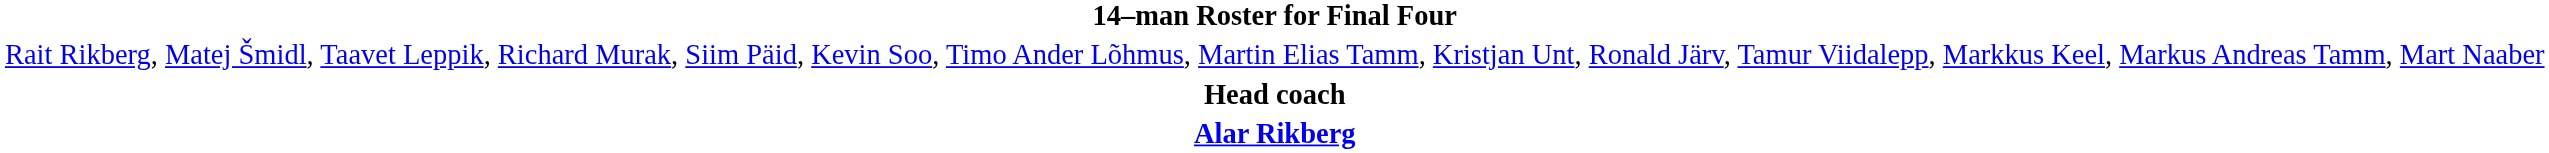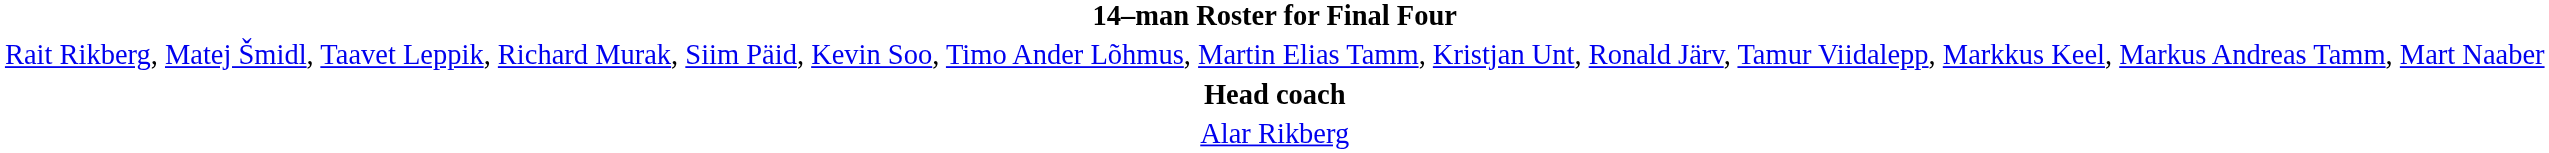(1275, 133) bold -> (1275, 133) normal
